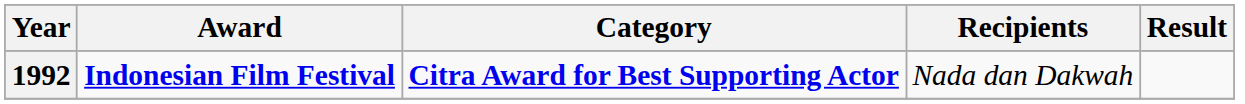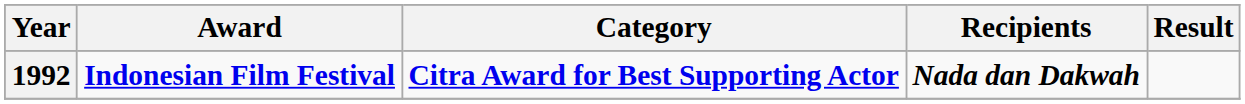(1023, 74) normal -> (1026, 74) bold
